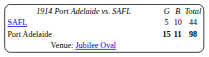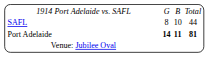(167, 23) 5 -> (167, 23) 8
(167, 34) 15 -> (167, 34) 14
(193, 34) 98 -> (193, 34) 81
